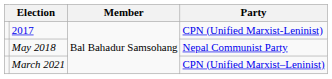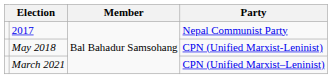(253, 30) CPN (Unified Marxist-Leninist) -> (235, 30) Nepal Communist Party
(235, 47) Nepal Communist Party -> (253, 47) CPN (Unified Marxist-Leninist)
